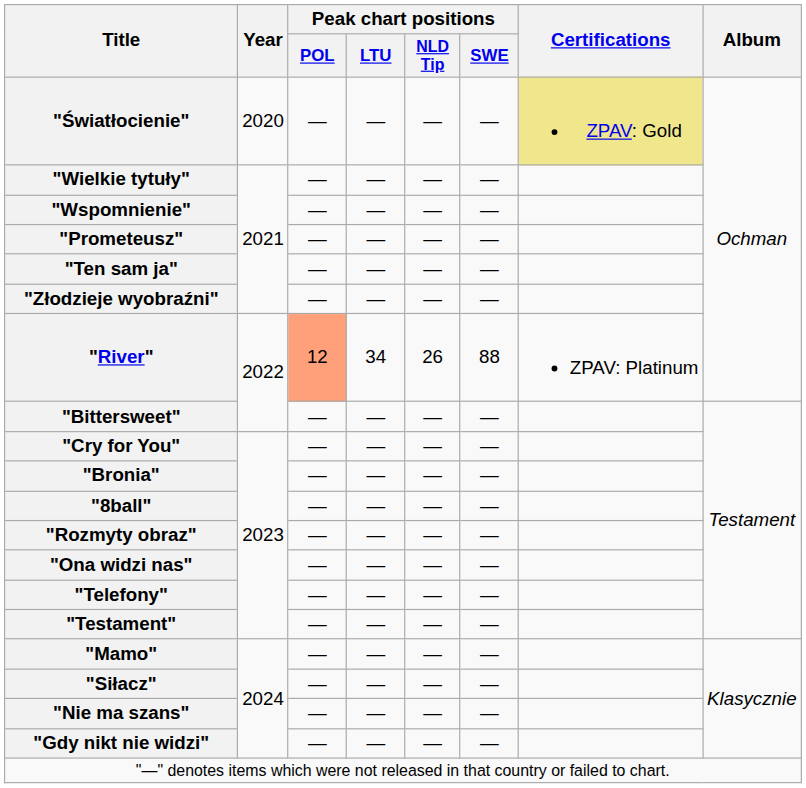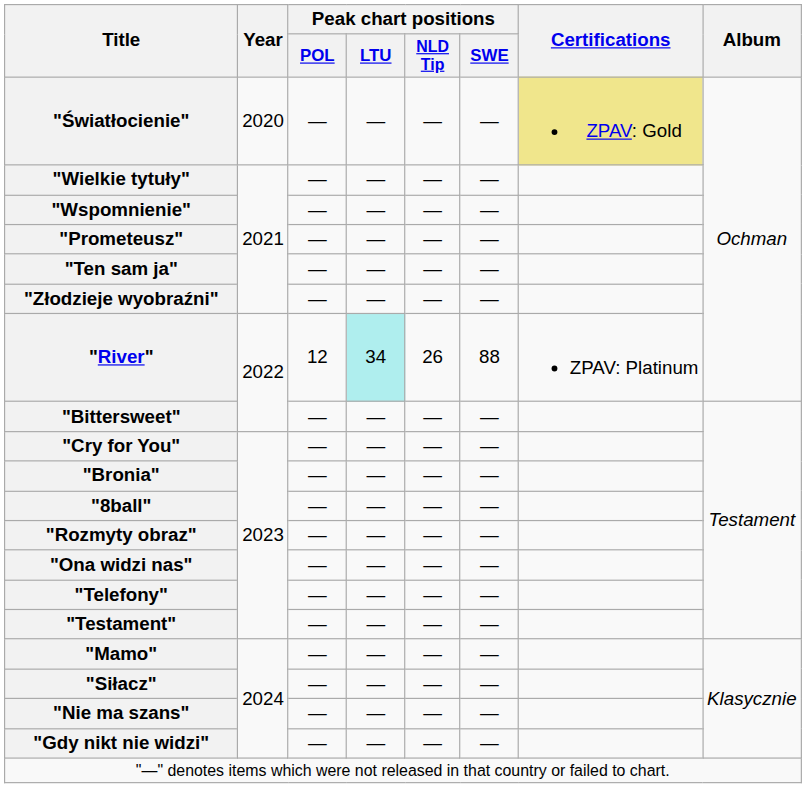(317, 357) lightsalmon background -> (317, 357) no background
(376, 357) no background -> (376, 357) paleturquoise background
